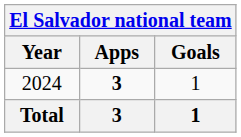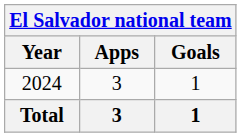(117, 83) bold -> (117, 83) normal
